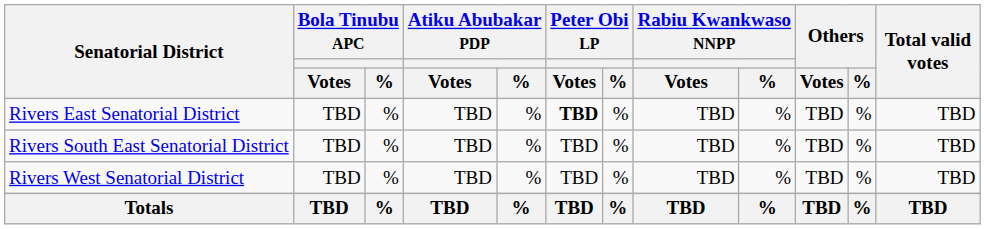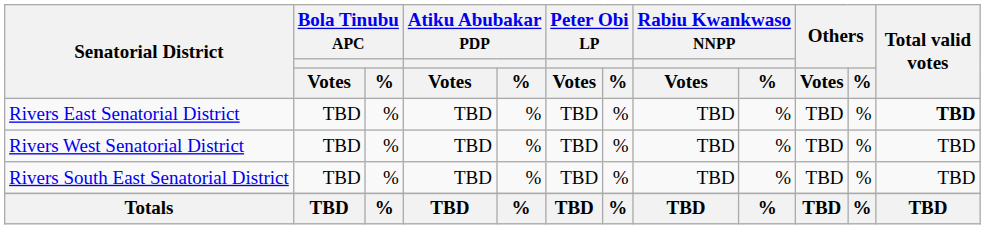(579, 114) bold -> (579, 114) normal
(956, 114) normal -> (956, 114) bold
rows swapped: (149, 145) <-> (127, 177)
